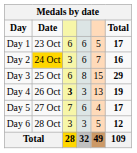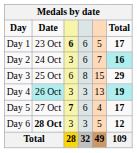(70, 43) normal -> (71, 43) bold
(48, 59) gold background -> (48, 59) no background
(118, 59) no background -> (119, 59) paleturquoise background
(48, 91) no background -> (48, 91) paleturquoise background
(70, 91) bold -> (71, 91) normal
(118, 91) no background -> (119, 91) paleturquoise background
(70, 107) normal -> (71, 107) bold
(48, 123) normal -> (48, 123) bold
